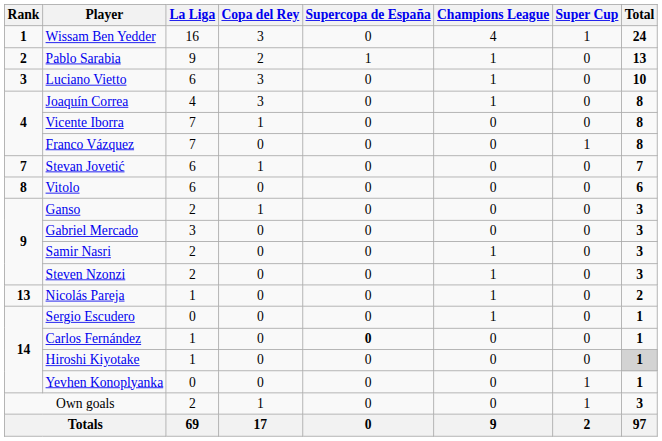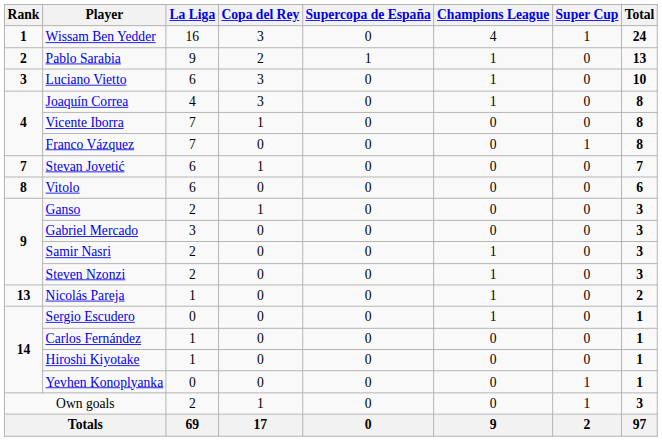(368, 338) bold -> (368, 338) normal
(640, 360) lightgrey background -> (640, 360) no background
